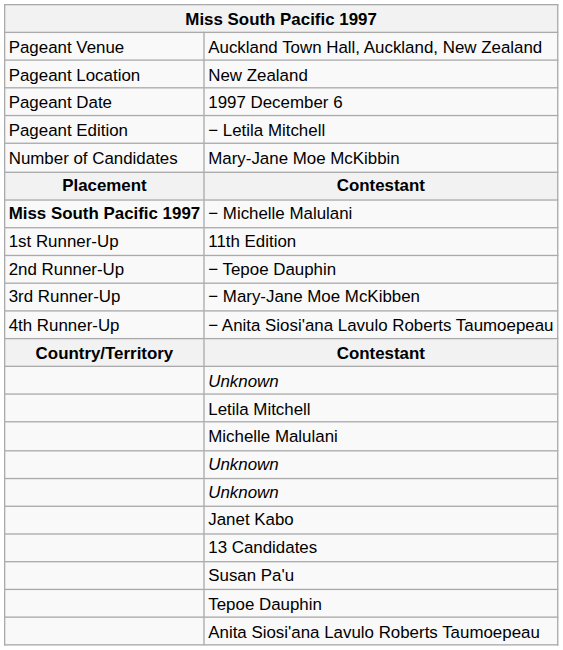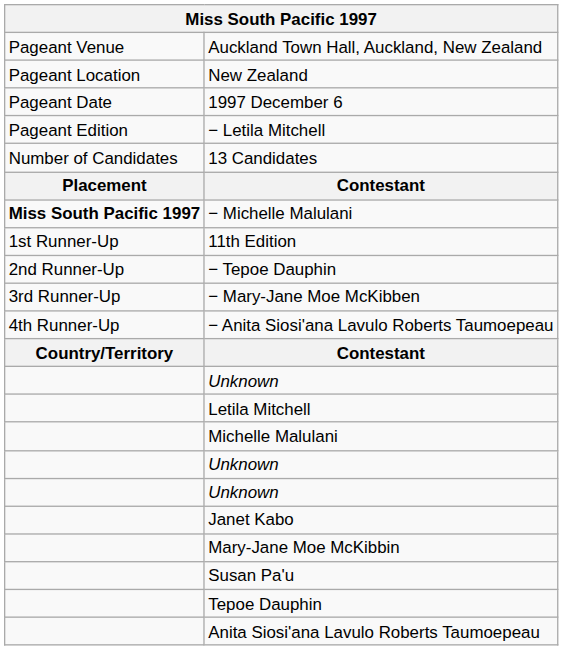(304, 158) Mary-Jane Moe McKibbin -> (263, 158) 13 Candidates
(263, 547) 13 Candidates -> (304, 547) Mary-Jane Moe McKibbin
